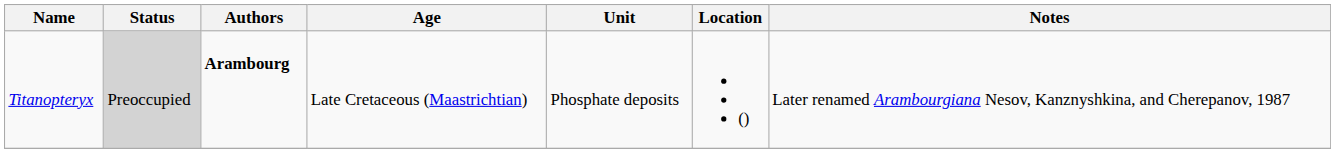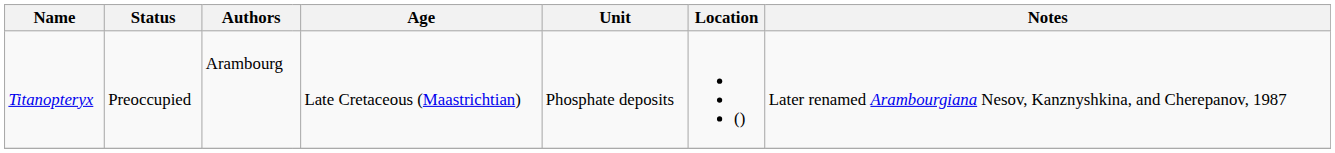(149, 99) lightgrey background -> (150, 99) no background
(247, 63) bold -> (244, 63) normal
